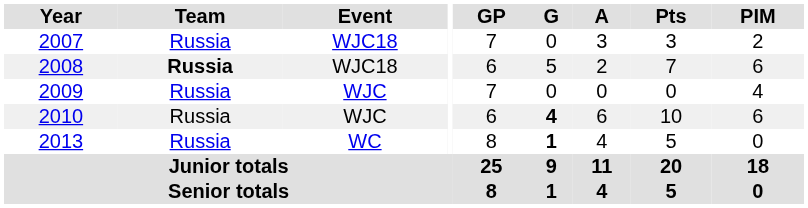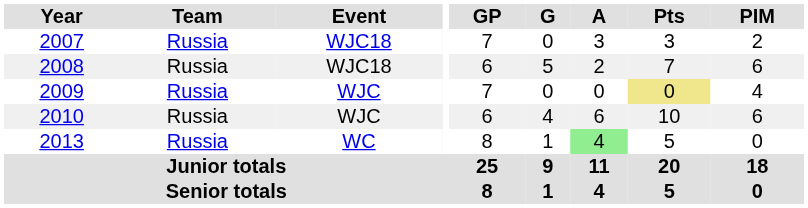(200, 66) bold -> (197, 66) normal
(671, 91) no background -> (669, 91) khaki background
(551, 116) bold -> (548, 116) normal
(551, 141) bold -> (548, 141) normal
(602, 141) no background -> (599, 141) lightgreen background
